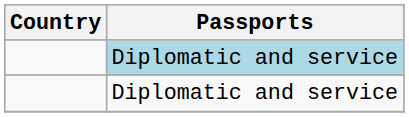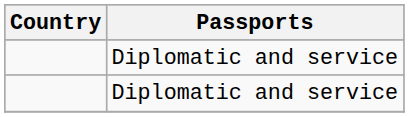(255, 58) lightblue background -> (255, 58) no background
